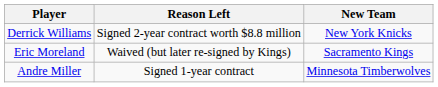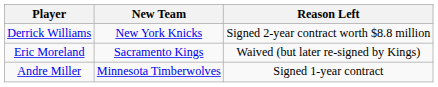columns swapped: (199, 14) <-> (368, 14)
